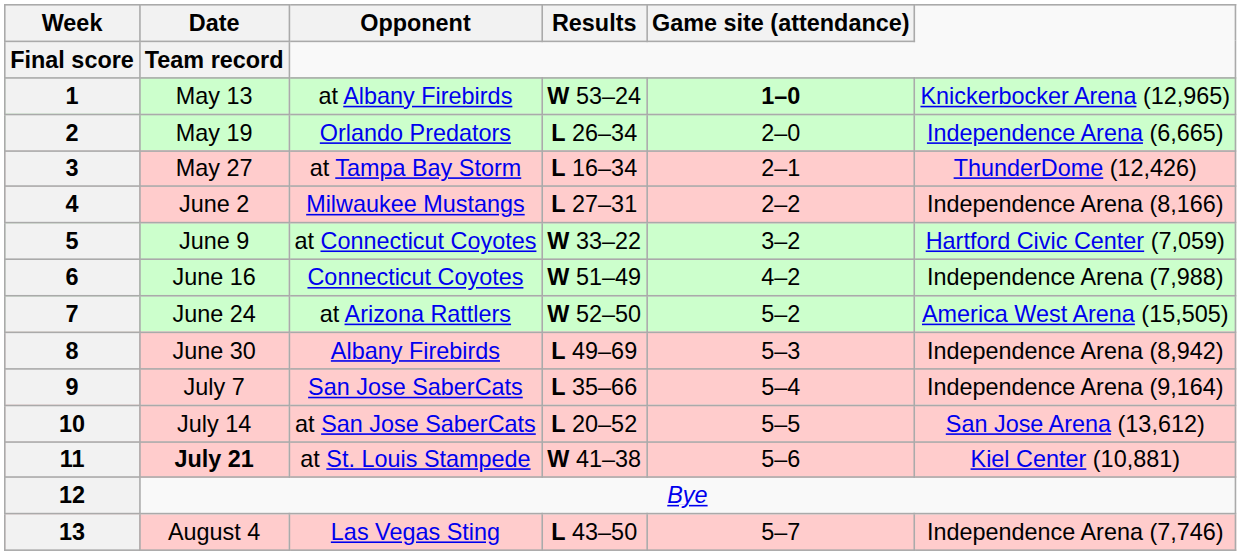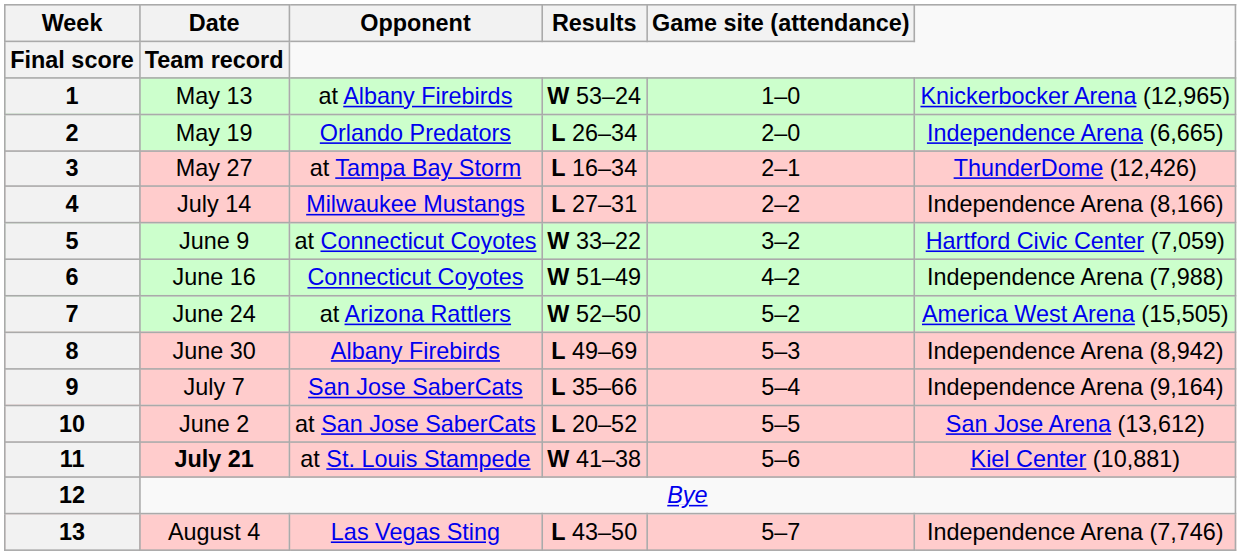(781, 95) bold -> (781, 95) normal
(214, 205) June 2 -> (214, 205) July 14
(214, 423) July 14 -> (214, 423) June 2
